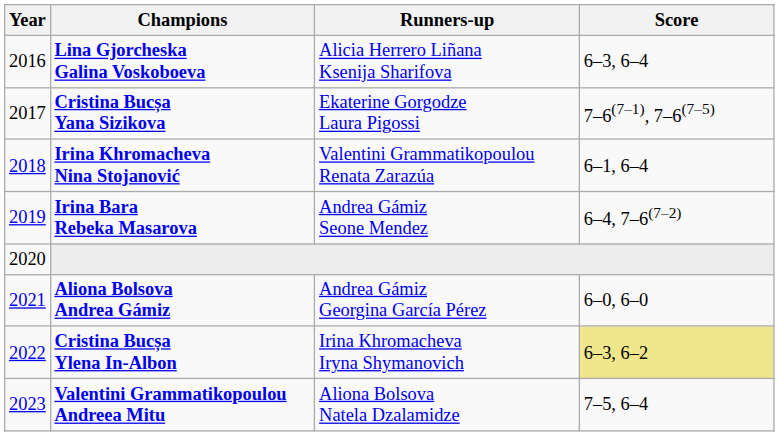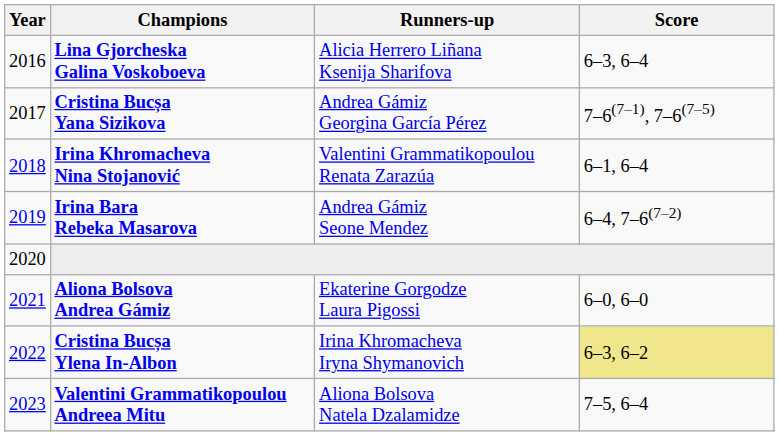(393, 113) Ekaterine Gorgodze Laura Pigossi -> (403, 113) Andrea Gámiz Georgina García Pérez
(403, 300) Andrea Gámiz Georgina García Pérez -> (393, 300) Ekaterine Gorgodze Laura Pigossi
